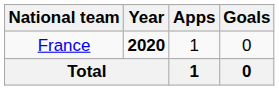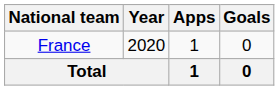(146, 44) bold -> (146, 44) normal
